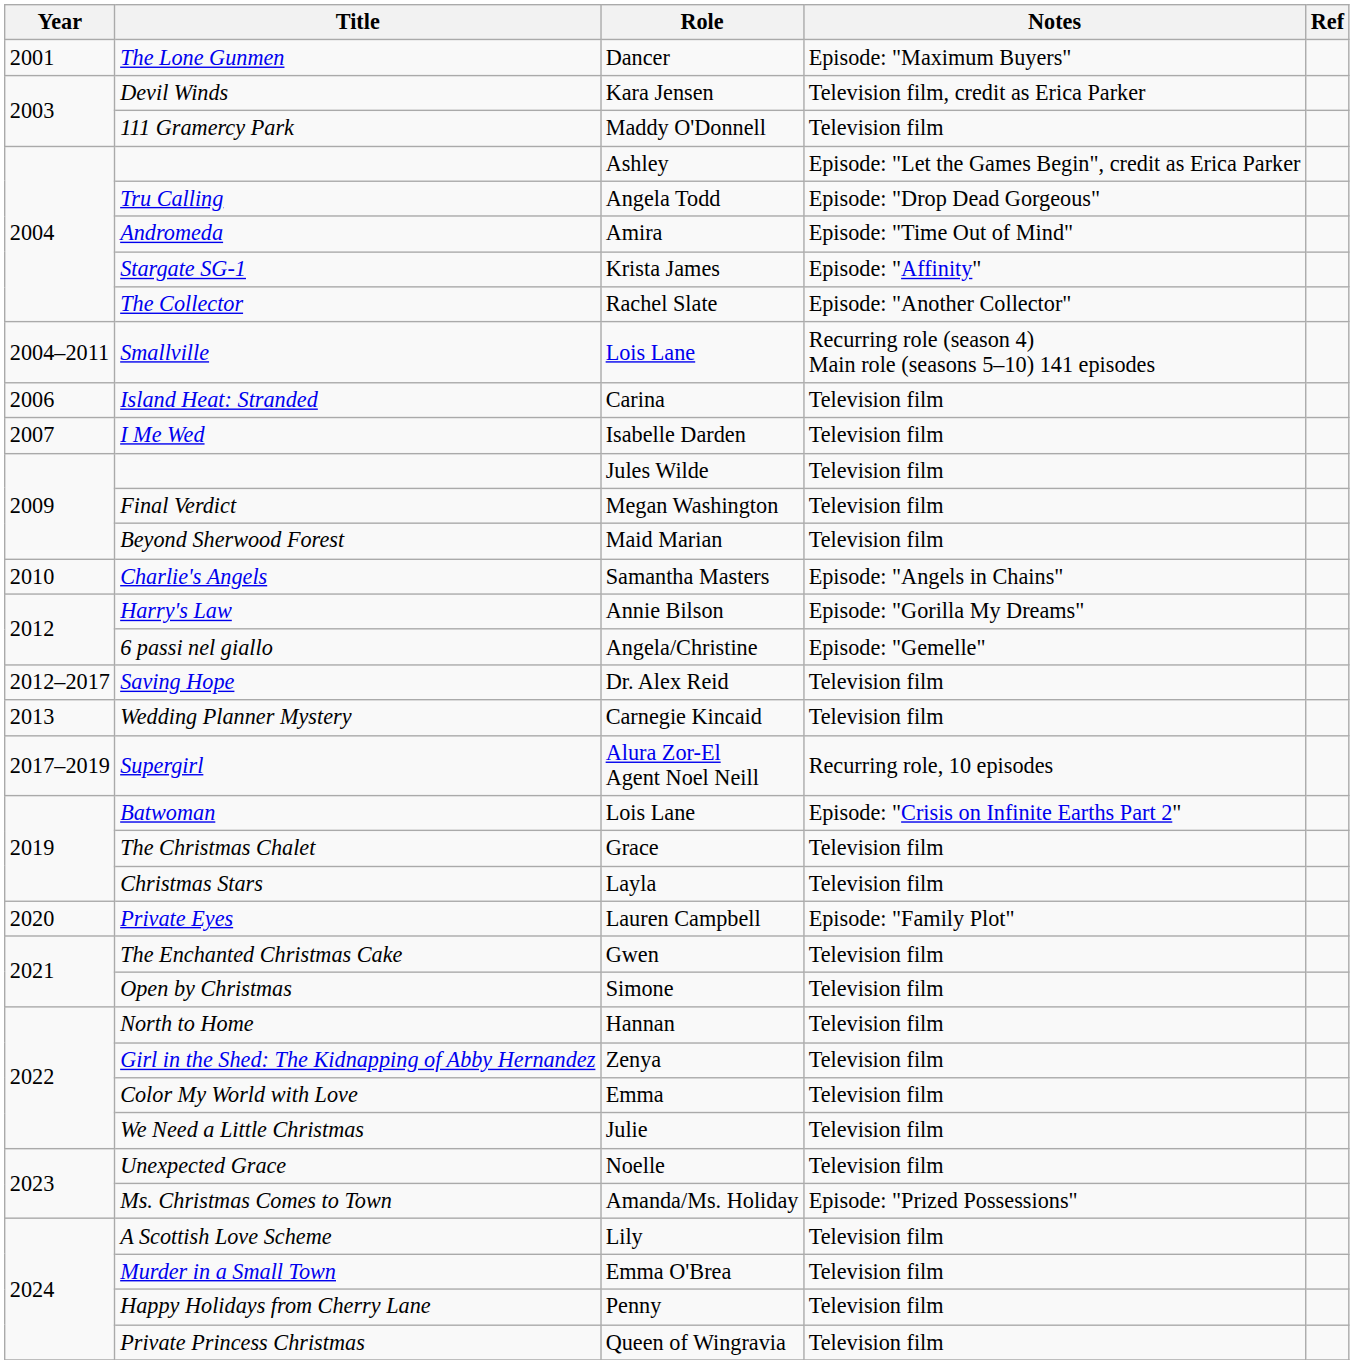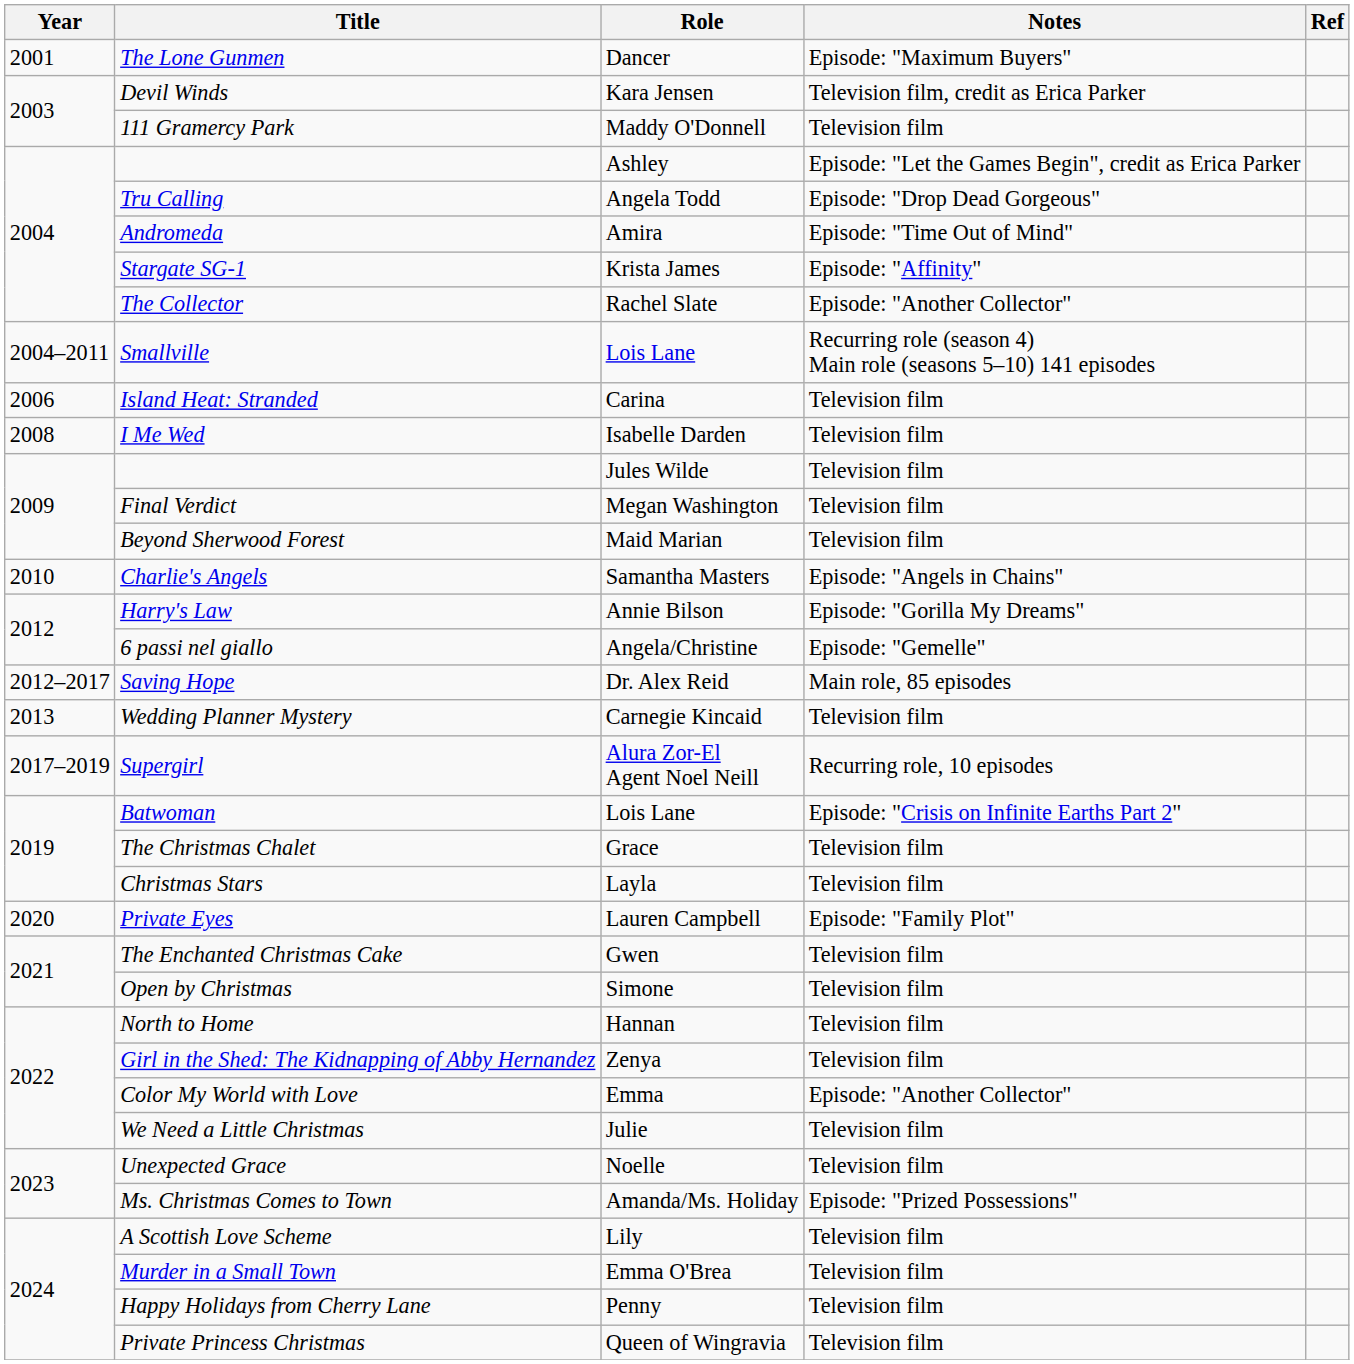(32, 435) 2007 -> (32, 435) 2008
(876, 682) Television film -> (910, 682) Main role, 85 episodes
(876, 1095) Television film -> (940, 1095) Episode: "Another Collector"
